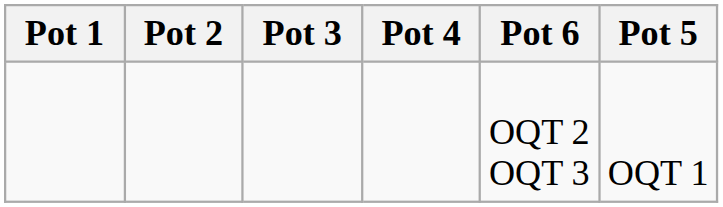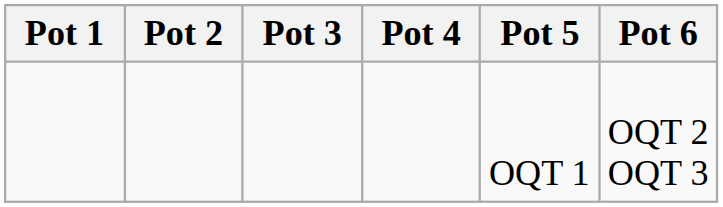columns swapped: (658, 33) <-> (540, 33)
